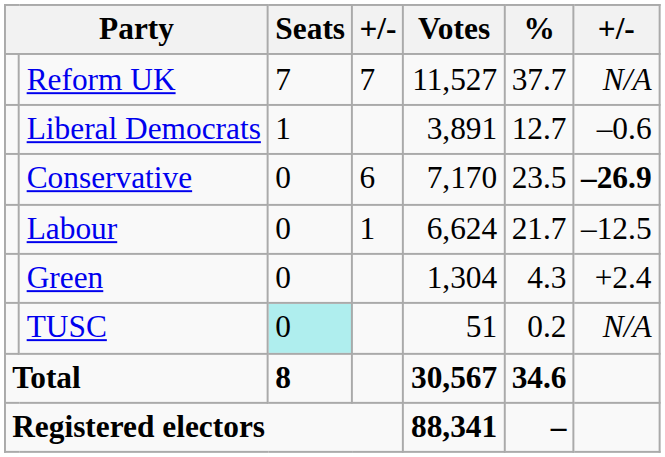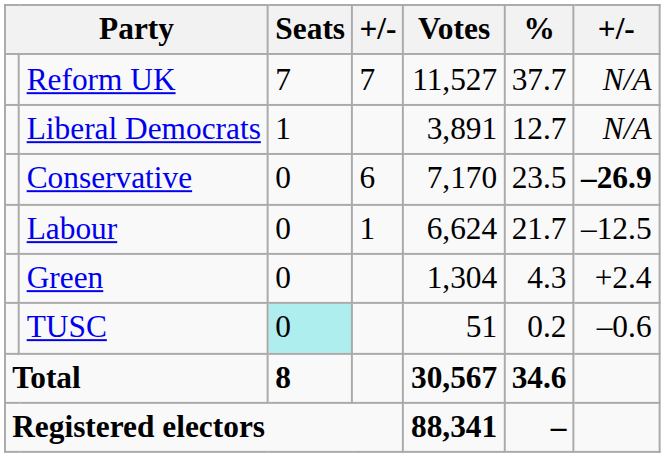(624, 128) –0.6 -> (627, 128) N/A
(627, 327) N/A -> (624, 327) –0.6
